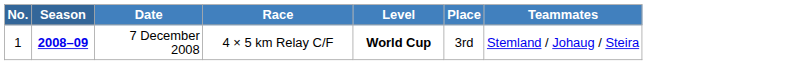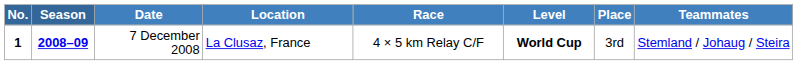+ column: (278, 15)
(18, 43) normal -> (18, 43) bold
